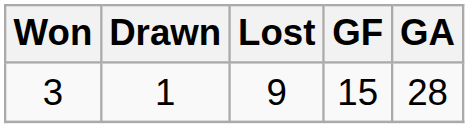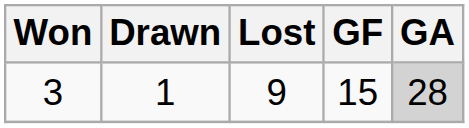(428, 91) no background -> (428, 91) lightgrey background
